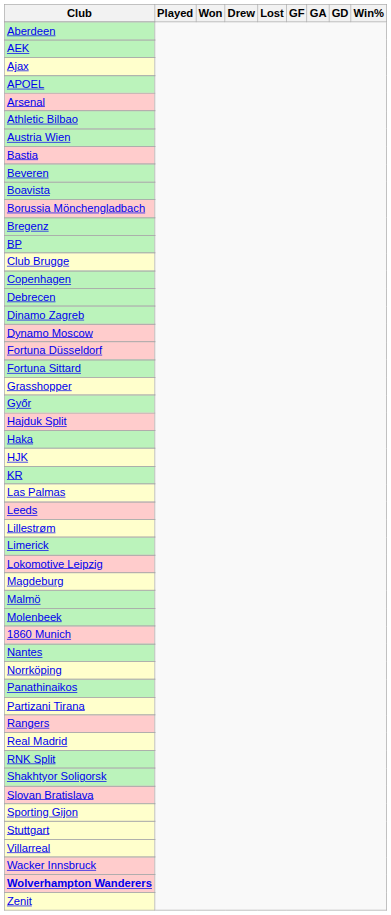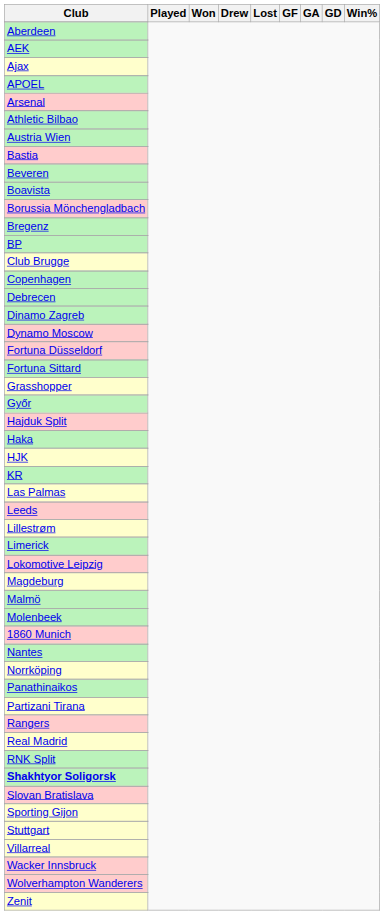(57, 777) normal -> (61, 777) bold
(79, 883) bold -> (75, 883) normal
